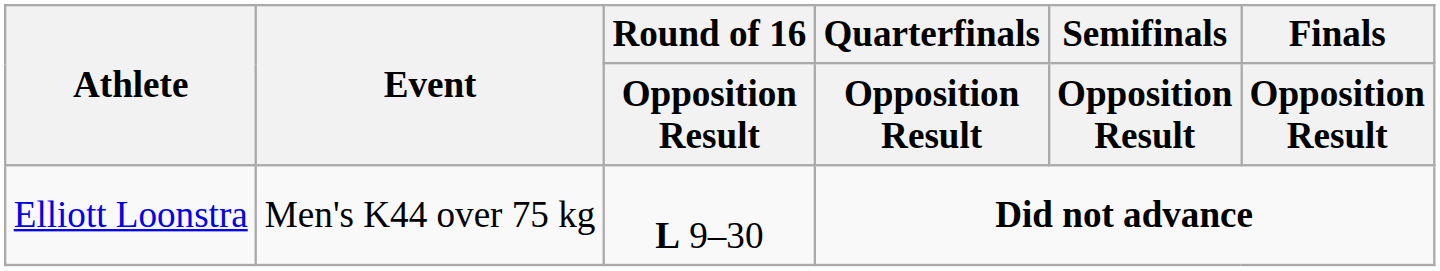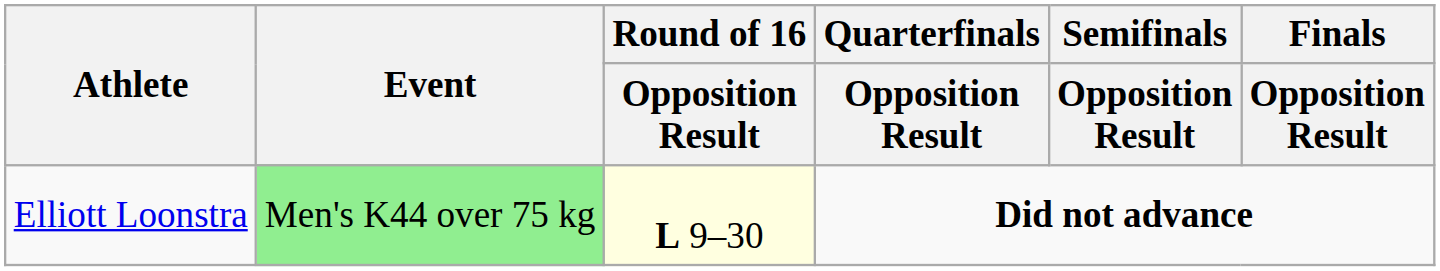(430, 214) no background -> (430, 214) lightgreen background
(709, 235) no background -> (709, 235) lightyellow background
